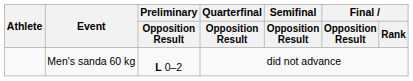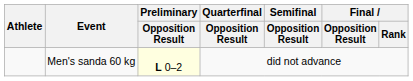(169, 68) no background -> (169, 68) lightyellow background
